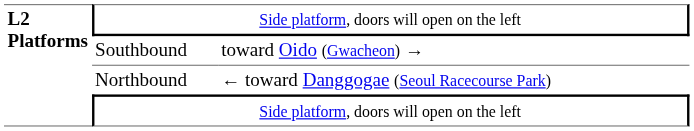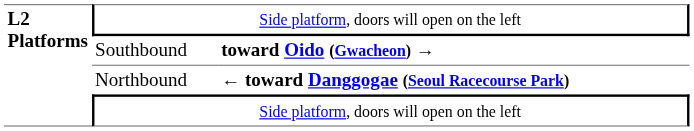(323, 50) normal -> (328, 50) bold
(386, 80) normal -> (395, 80) bold
